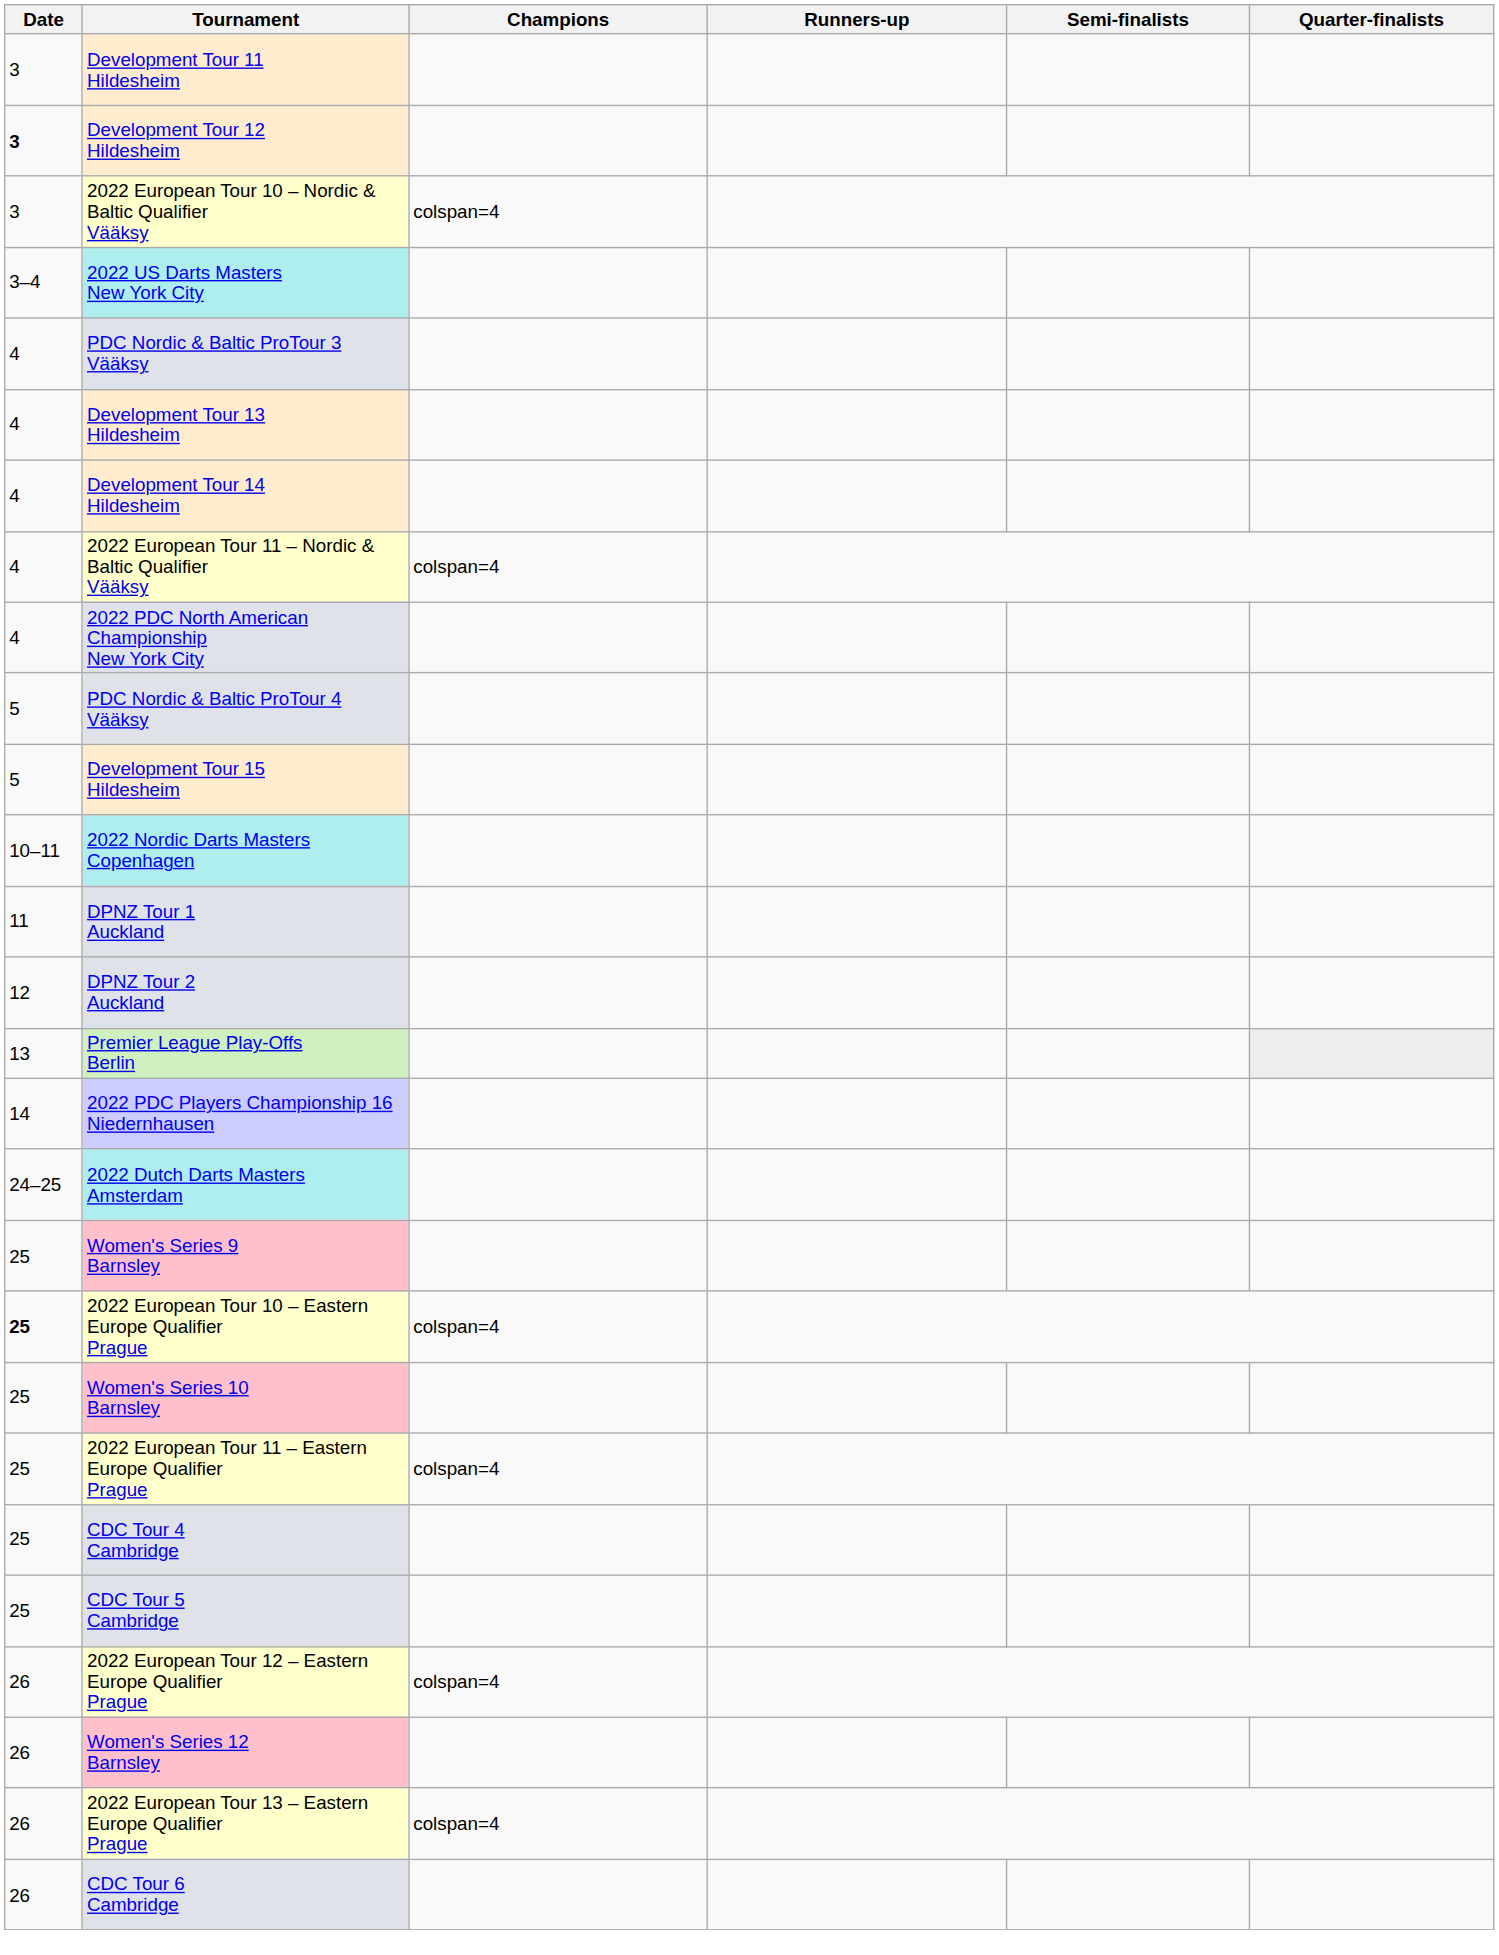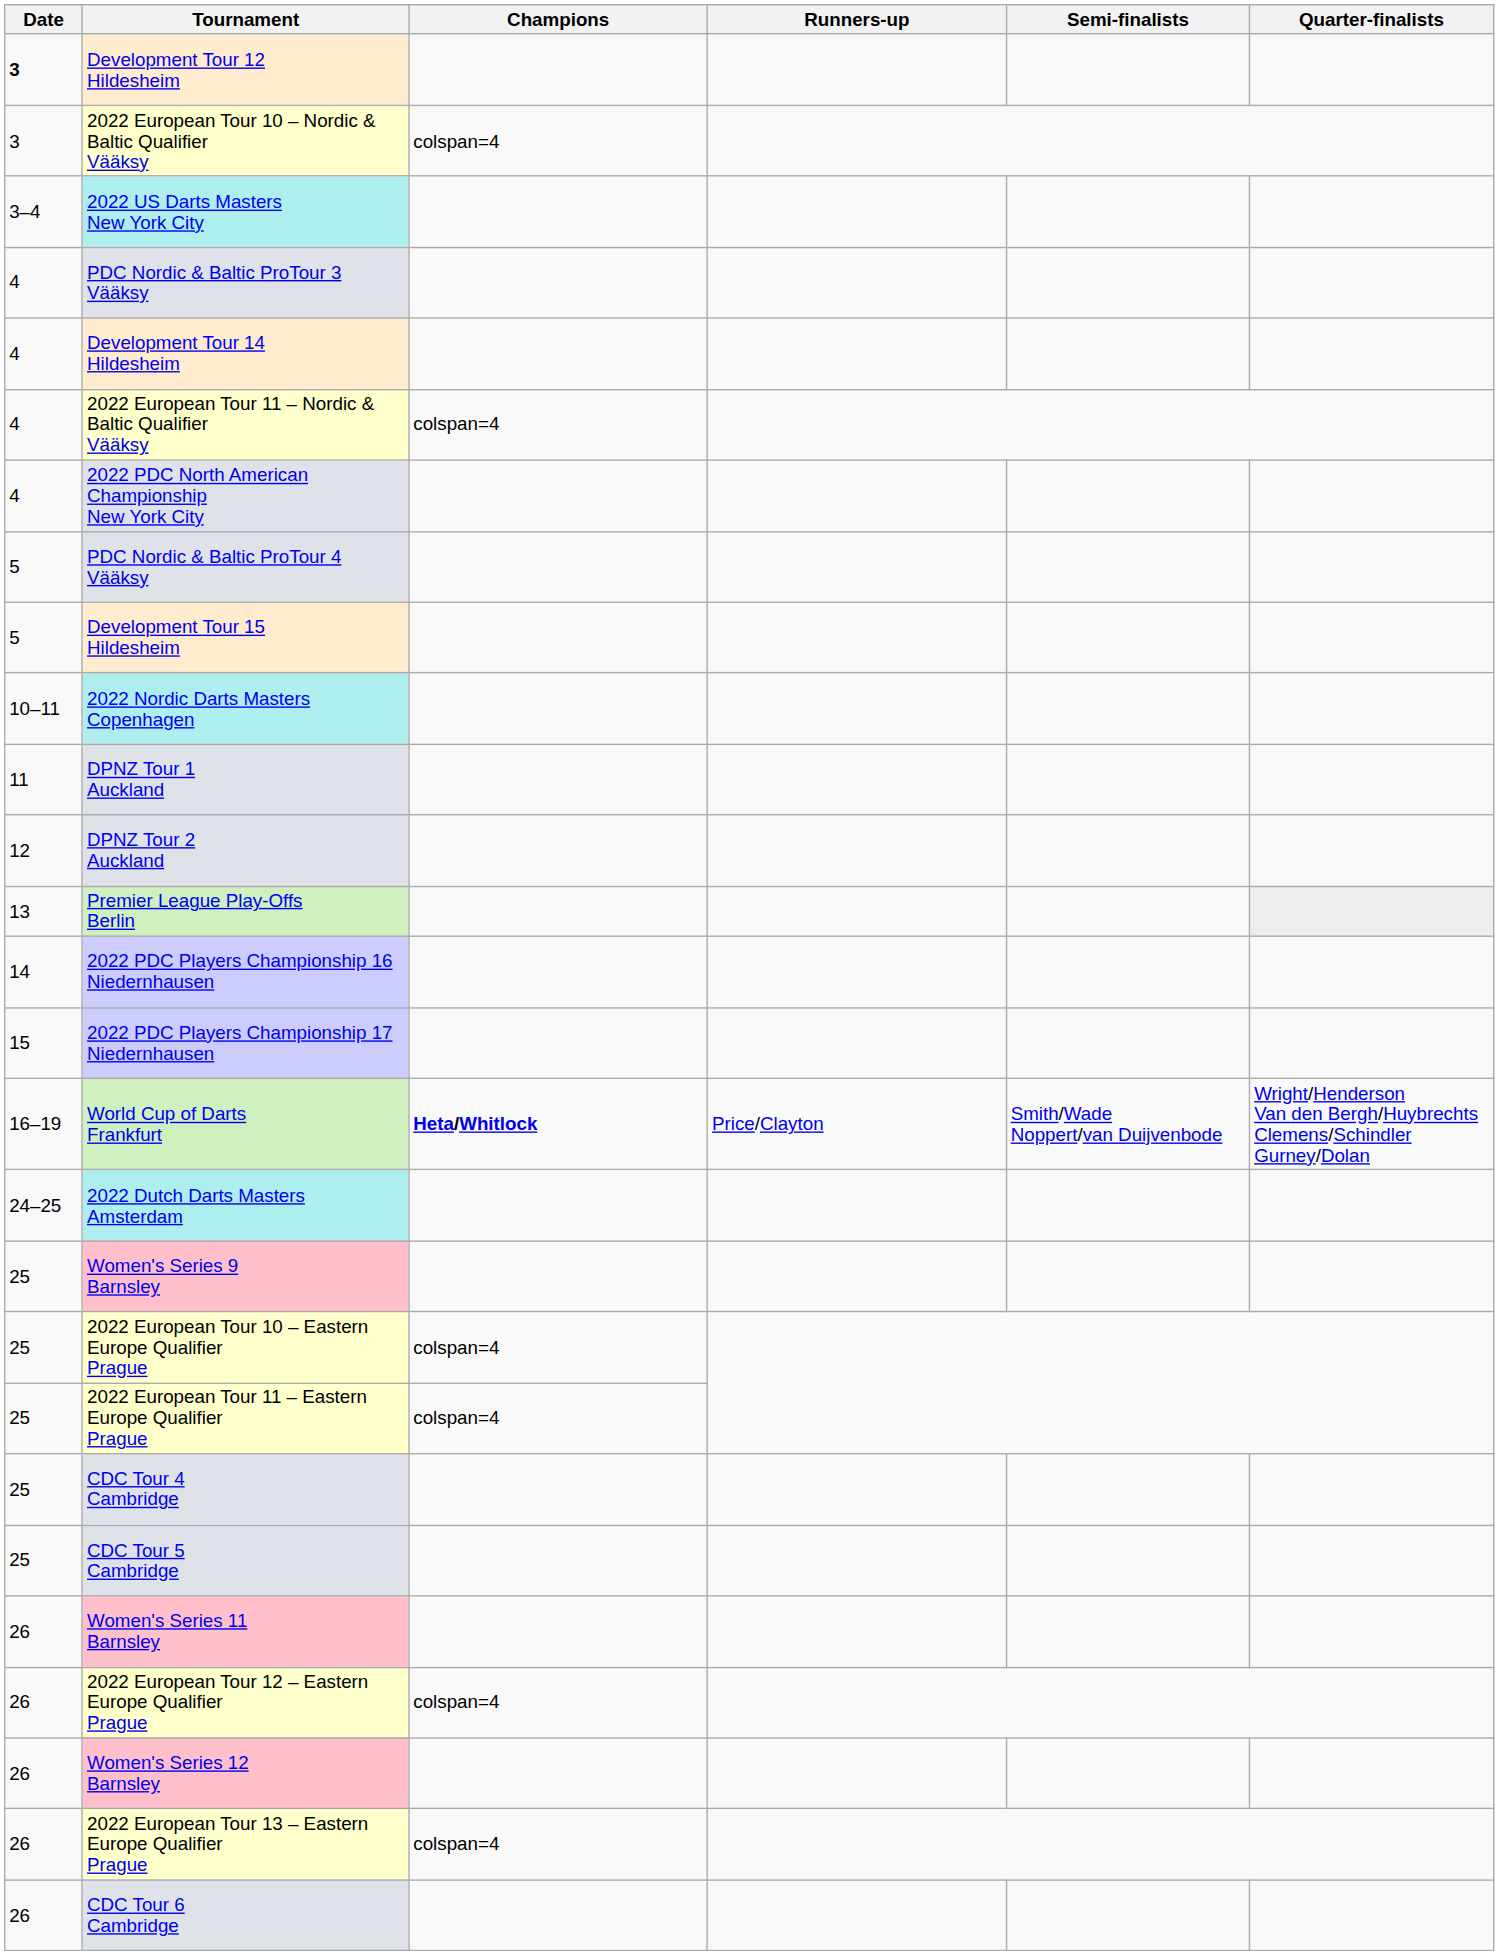- row: (175, 69)
- row: (176, 424)
+ row: (240, 1042)
+ row: (167, 1124)
(20, 1326) bold -> (20, 1347) normal
- row: (168, 1397)
+ row: (167, 1631)
